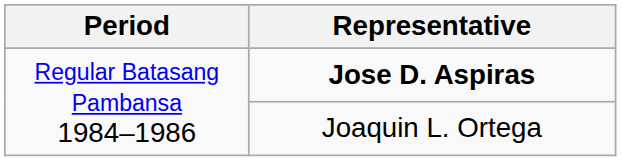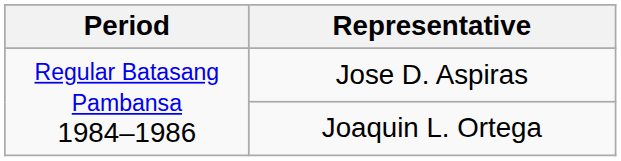(432, 74) bold -> (432, 74) normal
